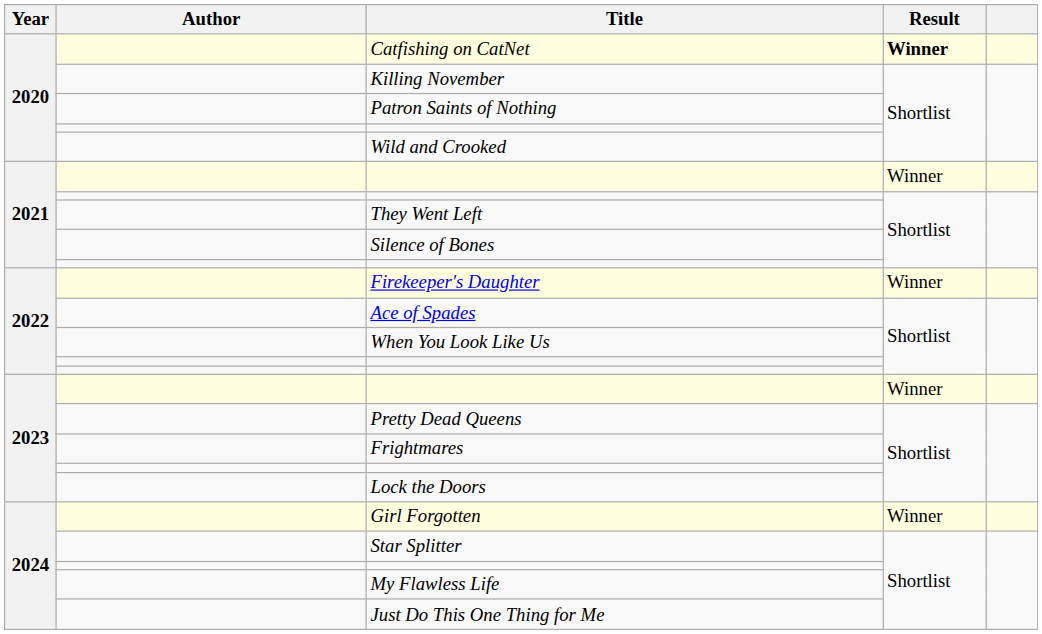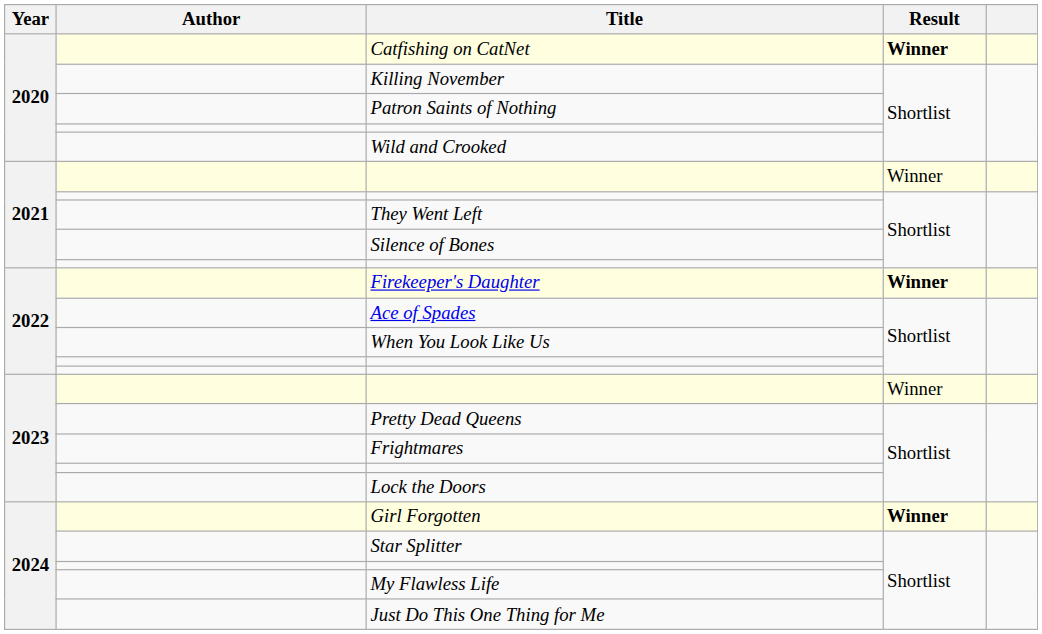(915, 282) normal -> (918, 282) bold
(915, 516) normal -> (918, 516) bold
